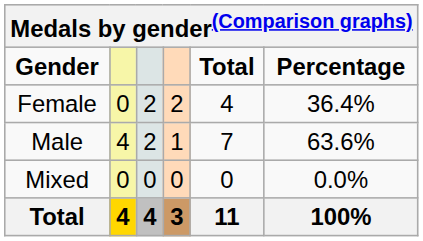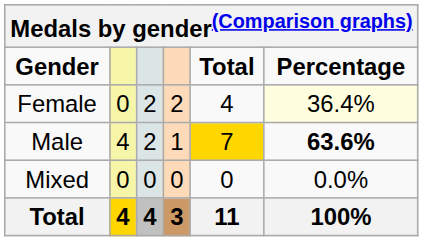(341, 104) no background -> (341, 104) lightyellow background
(227, 142) no background -> (227, 142) gold background
(341, 142) normal -> (341, 142) bold
